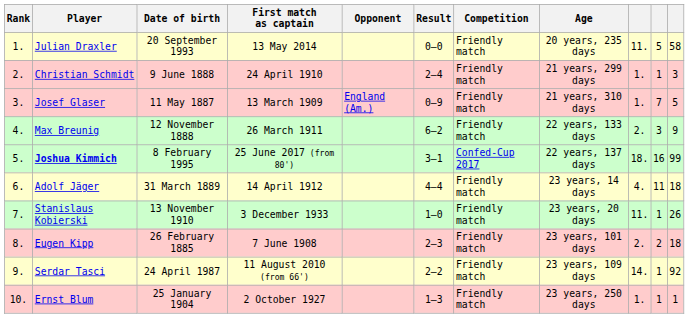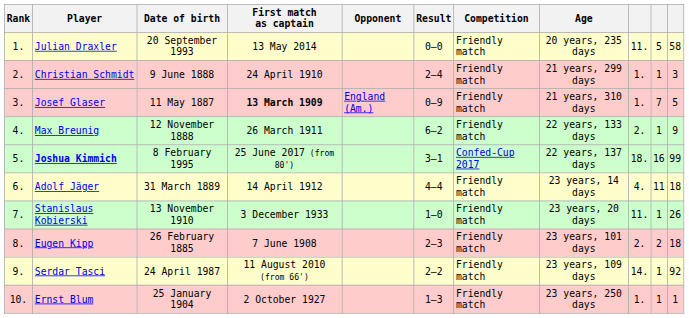(284, 103) normal -> (284, 103) bold
(659, 131) 3 -> (659, 131) 1
